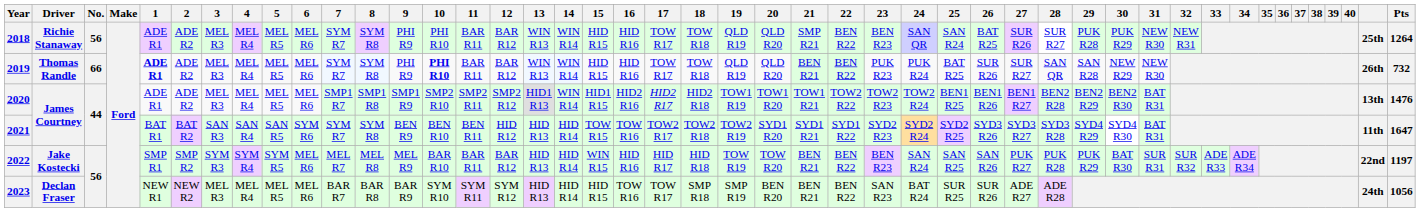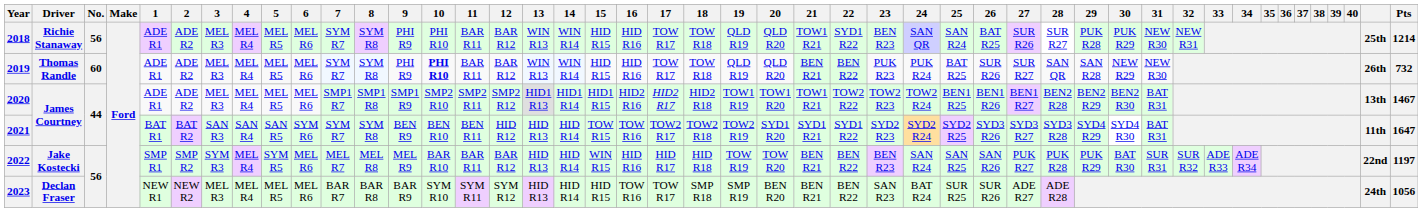(809, 37) SMP R21 -> (812, 37) TOW1 R21
(846, 37) BEN R22 -> (848, 37) SYD1 R22
(1401, 37) 1264 -> (1404, 37) 1214
(96, 68) 66 -> (96, 68) 60
(155, 68) bold -> (155, 68) normal
(569, 99) WIN R14 -> (570, 99) HID1 R14
(1401, 99) 1476 -> (1404, 99) 1467
(247, 161) SYM R4 -> (247, 161) MEL R4
